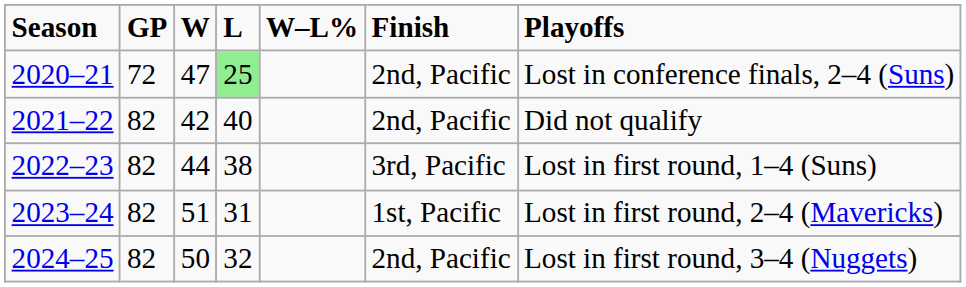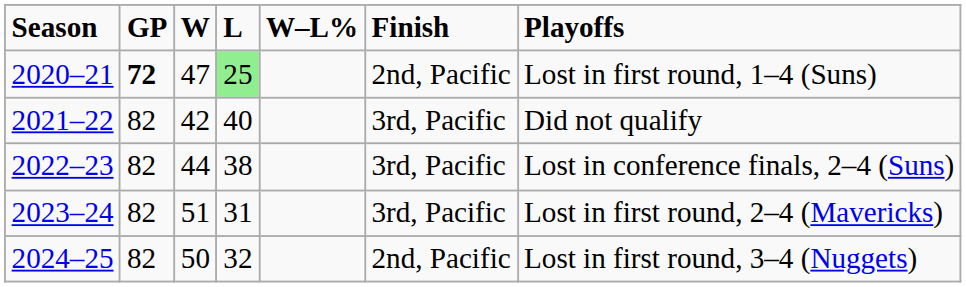(142, 73) normal -> (142, 73) bold
(739, 73) Lost in conference finals, 2–4 (Suns) -> (700, 73) Lost in first round, 1–4 (Suns)
(441, 119) 2nd, Pacific -> (439, 119) 3rd, Pacific
(700, 166) Lost in first round, 1–4 (Suns) -> (739, 166) Lost in conference finals, 2–4 (Suns)
(436, 212) 1st, Pacific -> (439, 212) 3rd, Pacific
